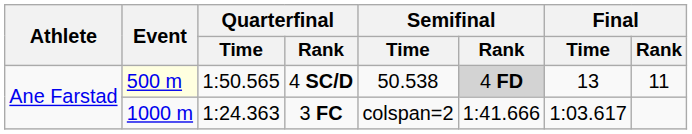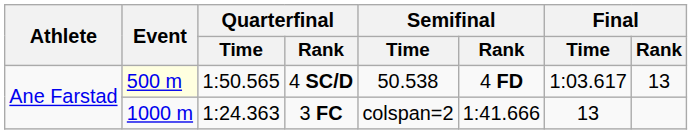(501, 82) lightgrey background -> (501, 82) no background
(588, 82) 13 -> (588, 82) 1:03.617
(659, 82) 11 -> (659, 82) 13
(588, 113) 1:03.617 -> (588, 113) 13
